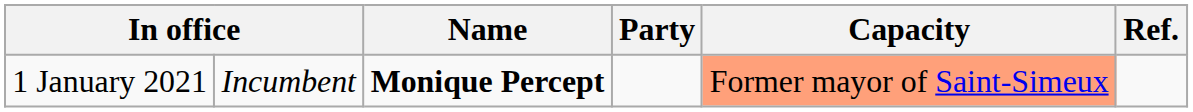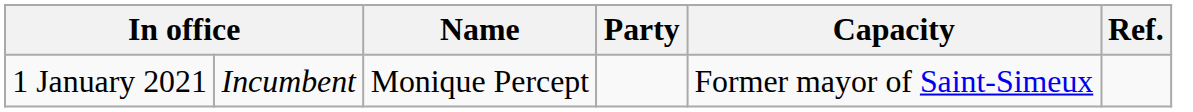(488, 80) bold -> (480, 80) normal
(909, 80) lightsalmon background -> (894, 80) no background
